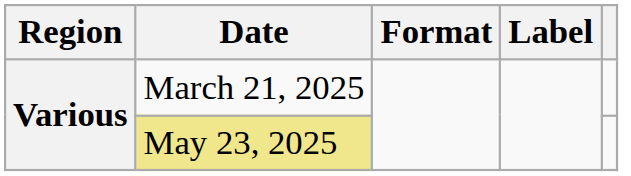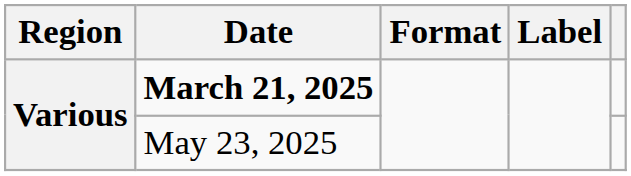(254, 87) normal -> (259, 87) bold
(241, 142) khaki background -> (241, 142) no background
